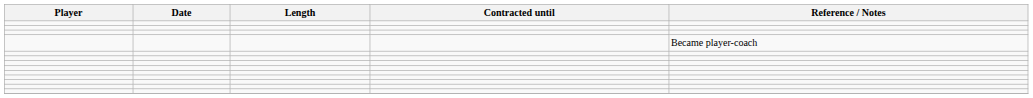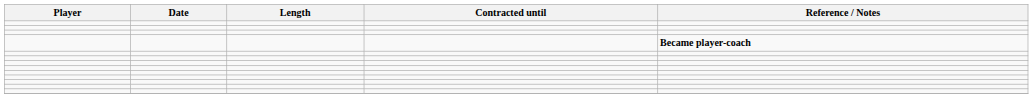(714, 43) normal -> (705, 43) bold
